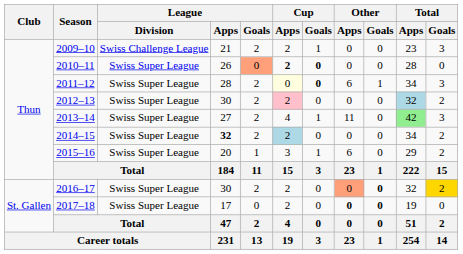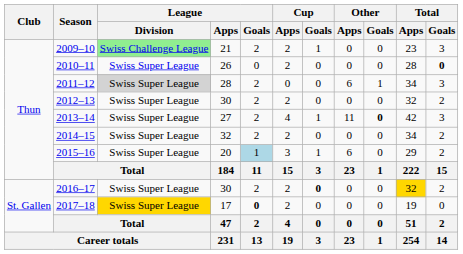(154, 48) no background -> (154, 48) lightgreen background
(257, 65) lightsalmon background -> (257, 65) no background
(287, 65) bold -> (287, 65) normal
(318, 65) bold -> (318, 65) normal
(442, 65) normal -> (442, 65) bold
(154, 83) no background -> (154, 83) lightgrey background
(287, 83) lightyellow background -> (287, 83) no background
(318, 83) bold -> (318, 83) normal
(287, 100) pink background -> (287, 100) no background
(411, 100) lightblue background -> (411, 100) no background
(380, 118) normal -> (380, 118) bold
(411, 118) lightgreen background -> (411, 118) no background
(226, 135) bold -> (226, 135) normal
(287, 135) lightblue background -> (287, 135) no background
(257, 153) no background -> (257, 153) lightblue background
(318, 188) normal -> (318, 188) bold
(349, 188) lightsalmon background -> (349, 188) no background
(380, 188) bold -> (380, 188) normal
(411, 188) no background -> (411, 188) gold background
(442, 188) gold background -> (442, 188) no background
(154, 205) no background -> (154, 205) gold background
(257, 205) normal -> (257, 205) bold
(349, 205) bold -> (349, 205) normal
(380, 205) bold -> (380, 205) normal
